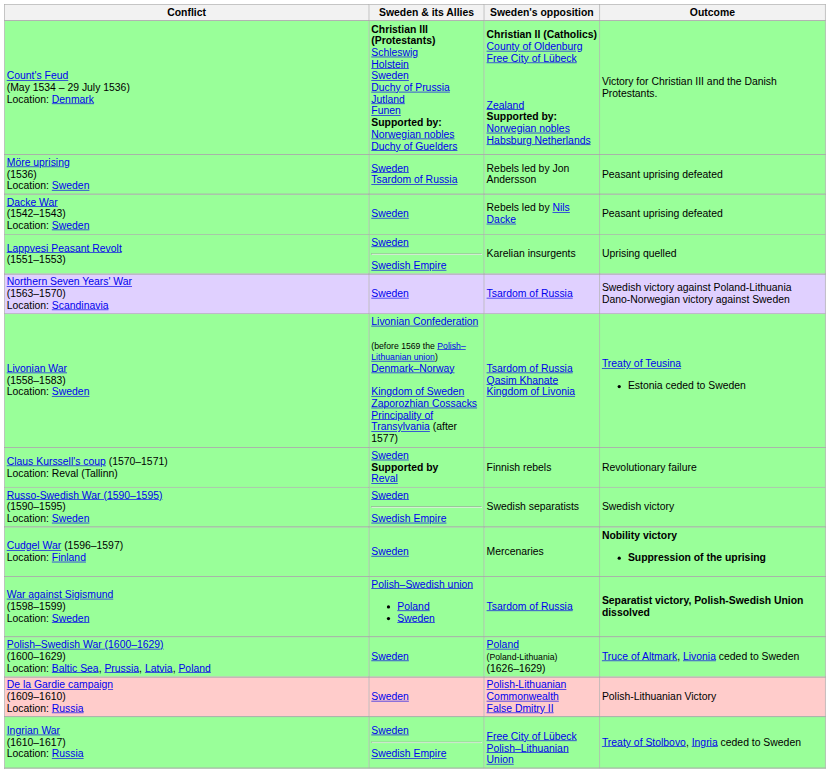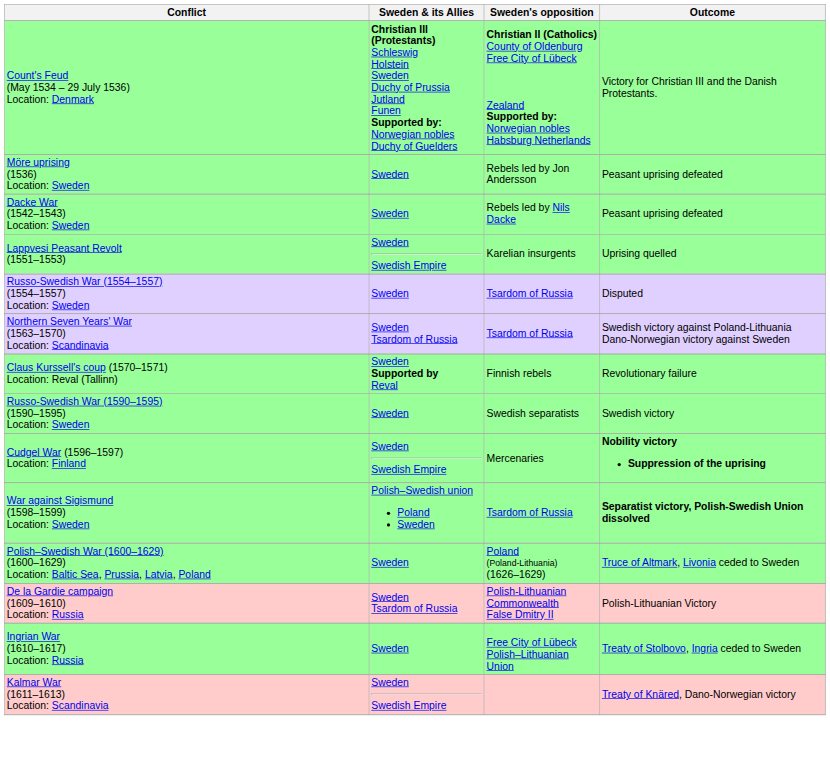(414, 174) Sweden Tsardom of Russia -> (390, 174) Sweden
+ row: (85, 294)
(390, 294) Sweden -> (414, 334) Sweden Tsardom of Russia
- row: (48, 380)
(427, 507) Sweden Swedish Empire -> (390, 413) Sweden
(390, 551) Sweden -> (427, 458) Sweden Swedish Empire
(390, 696) Sweden -> (414, 603) Sweden Tsardom of Russia
(427, 742) Sweden Swedish Empire -> (390, 649) Sweden
+ row: (58, 694)
